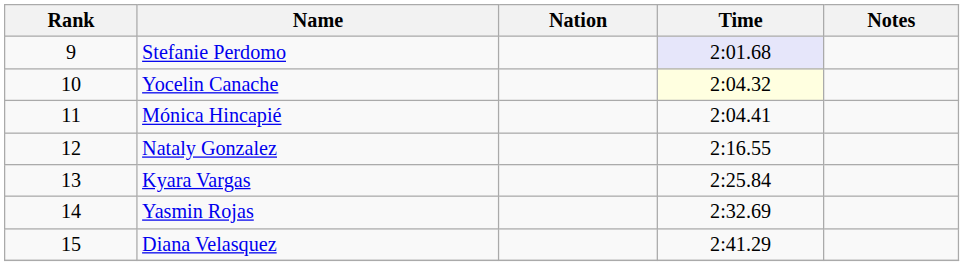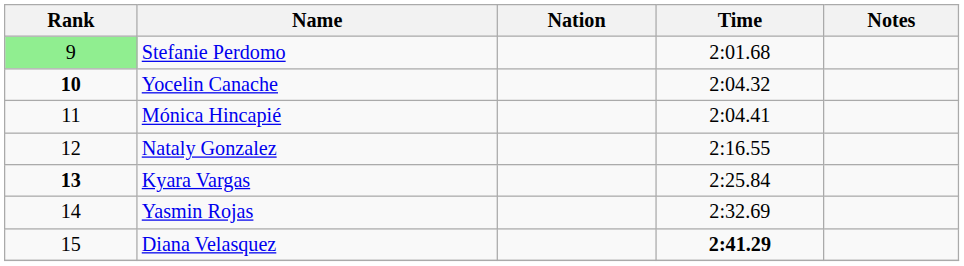(71, 52) no background -> (71, 52) lightgreen background
(741, 52) lavender background -> (740, 52) no background
(71, 84) normal -> (71, 84) bold
(741, 84) lightyellow background -> (740, 84) no background
(71, 180) normal -> (71, 180) bold
(741, 244) normal -> (740, 244) bold
